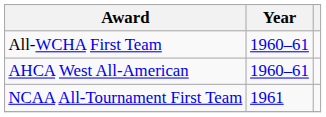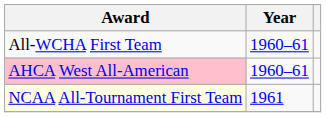(99, 71) no background -> (99, 71) pink background
(125, 97) no background -> (125, 97) lightyellow background
